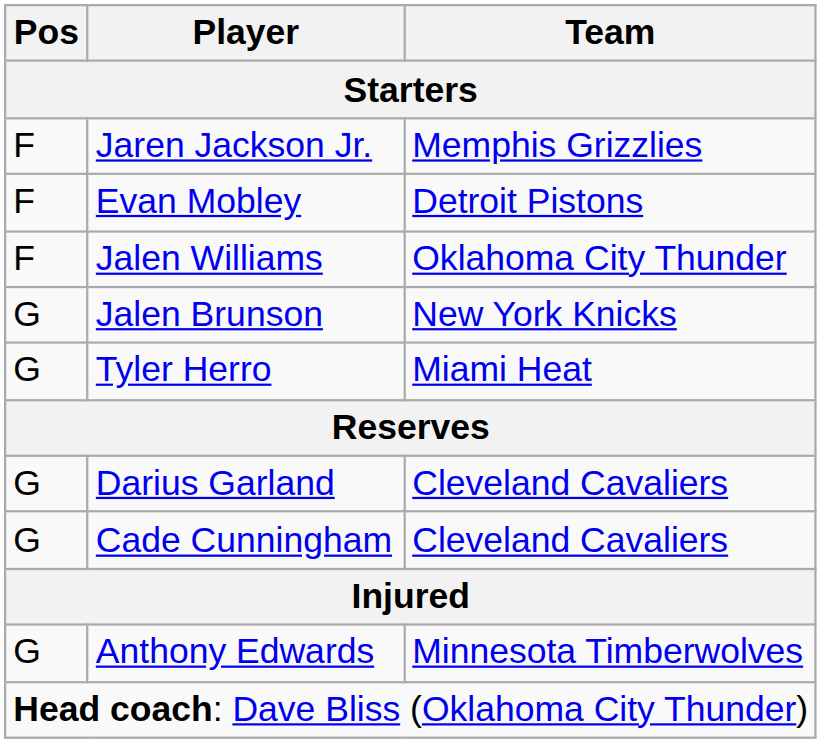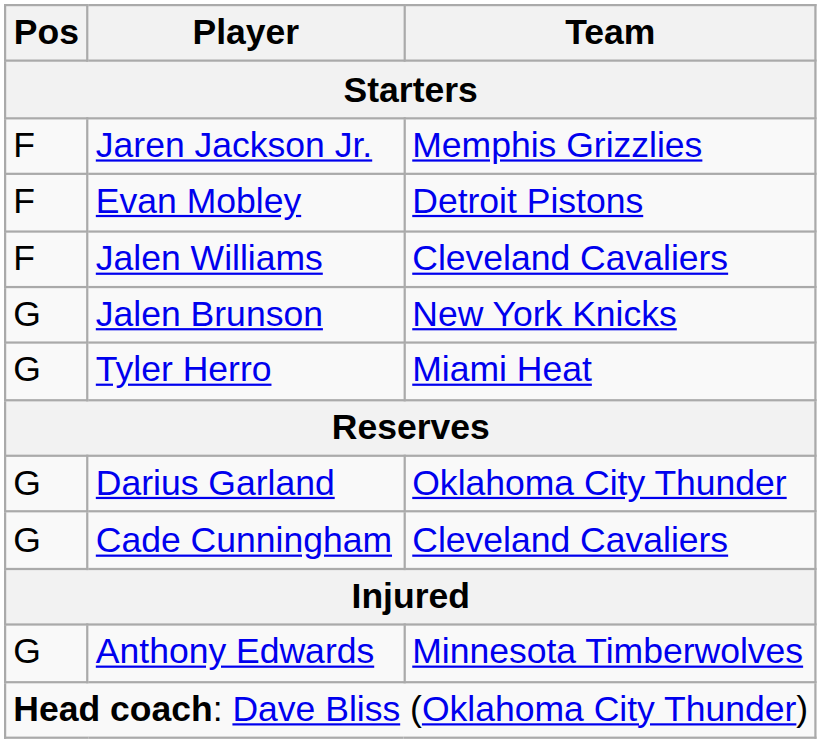(599, 257) Oklahoma City Thunder -> (570, 257) Cleveland Cavaliers
(570, 483) Cleveland Cavaliers -> (599, 483) Oklahoma City Thunder
